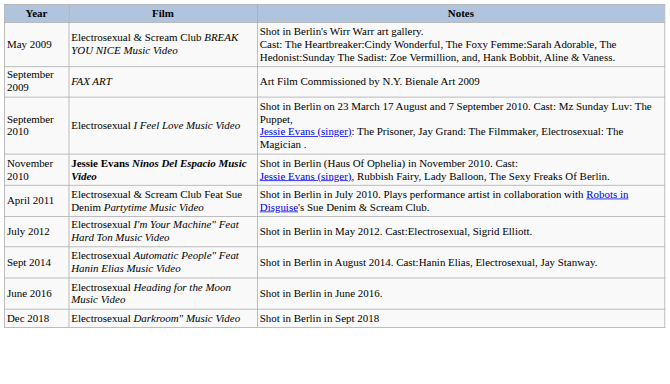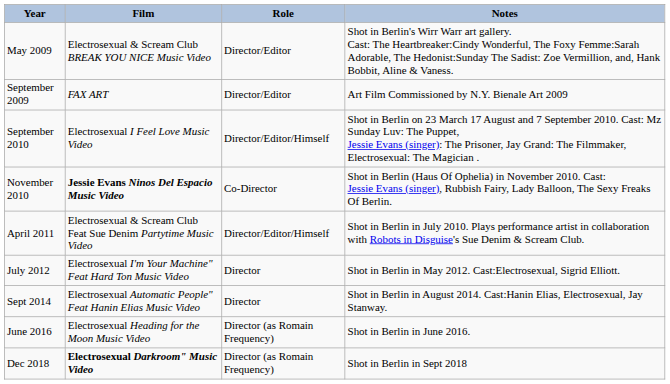+ column: (283, 13)
(156, 318) normal -> (142, 363) bold
